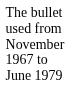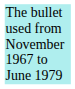(38, 44) no background -> (38, 44) paleturquoise background
